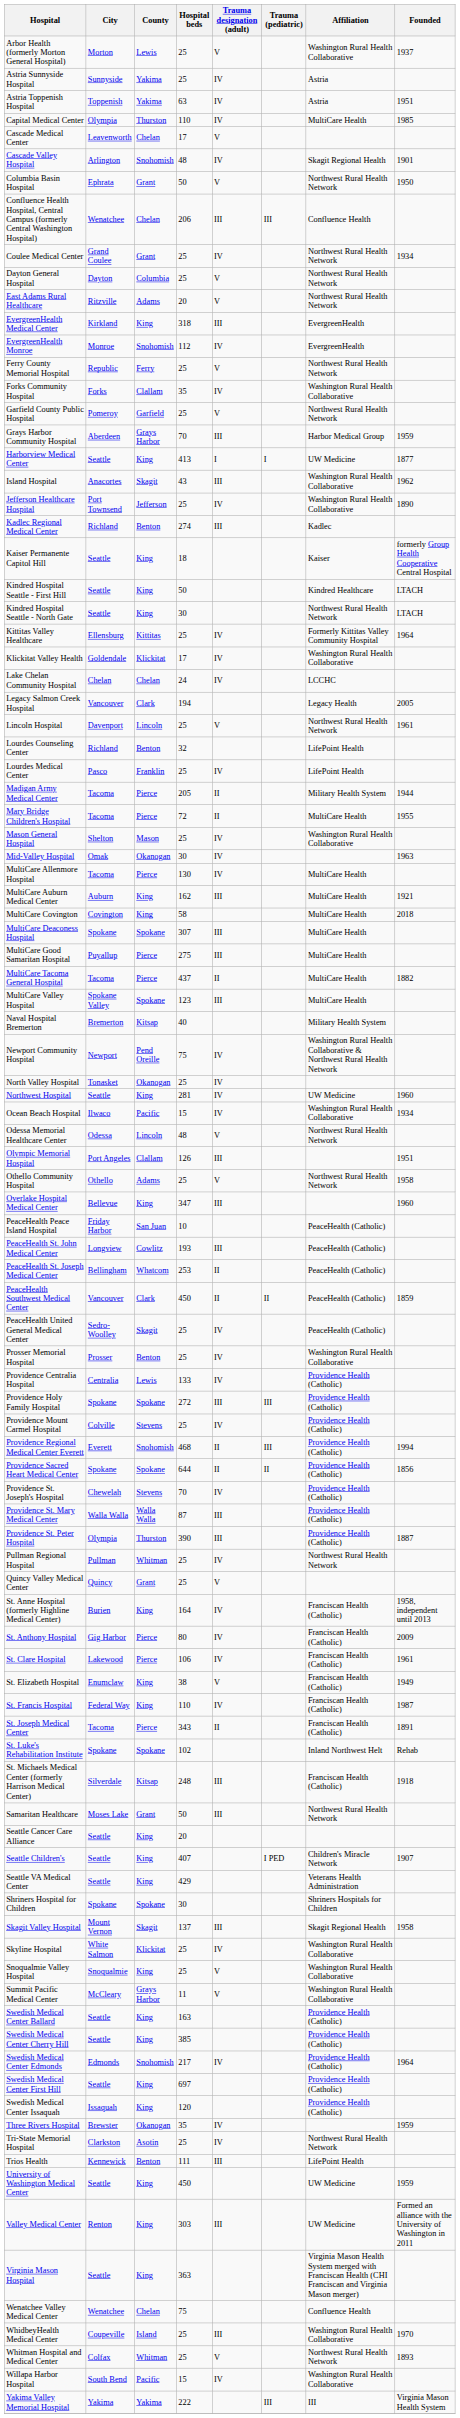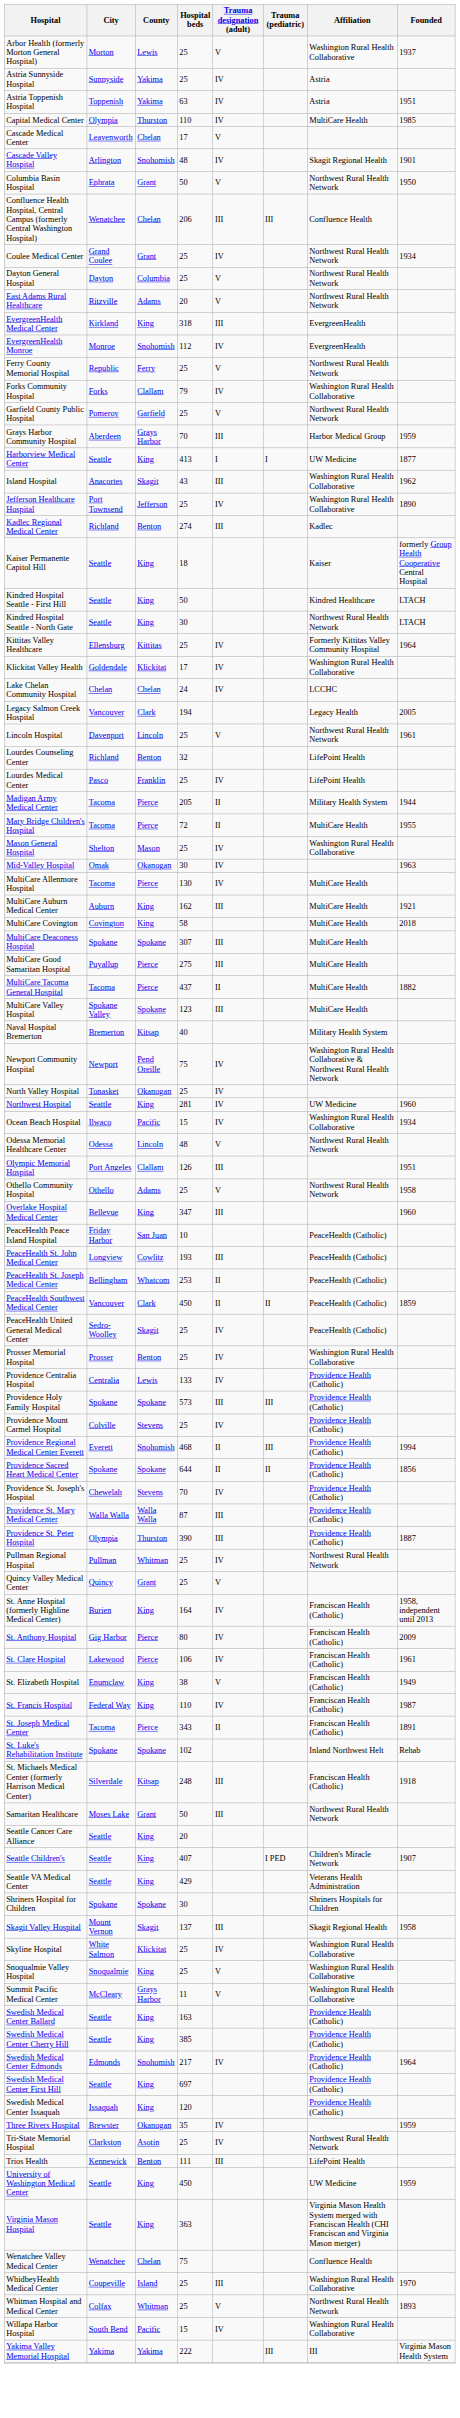(183, 391) 35 -> (183, 391) 79
(185, 1402) 272 -> (185, 1402) 573
- row: (44, 2224)
